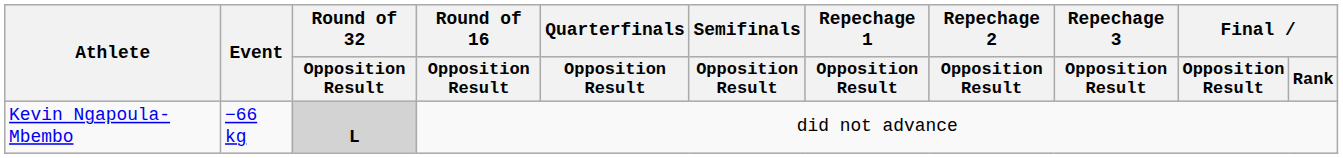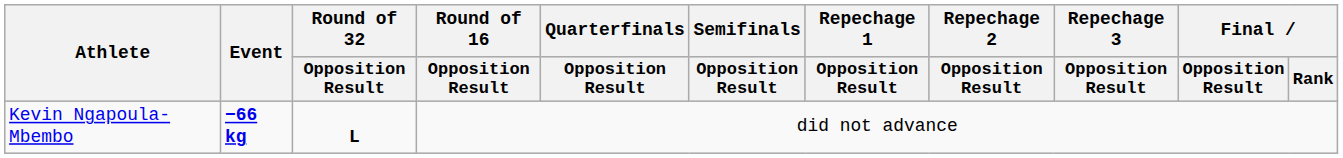(241, 127) normal -> (241, 127) bold
(354, 137) lightgrey background -> (354, 137) no background
